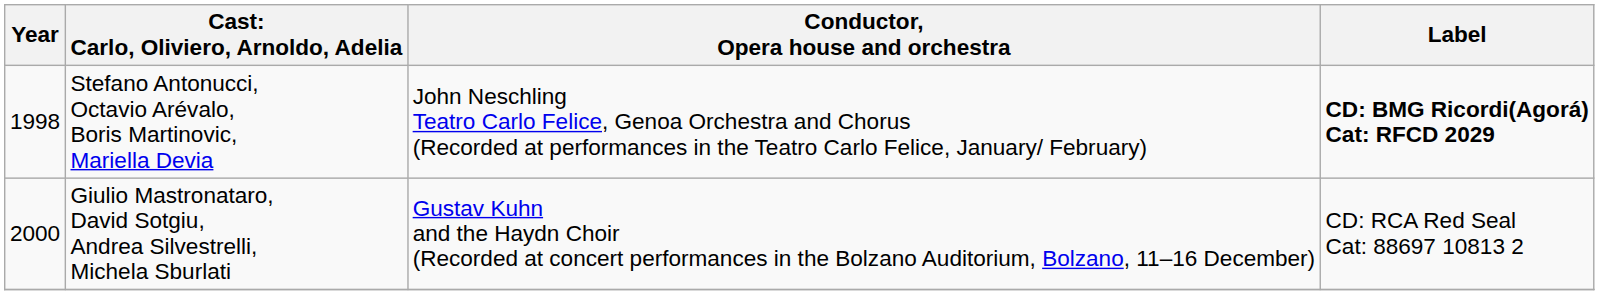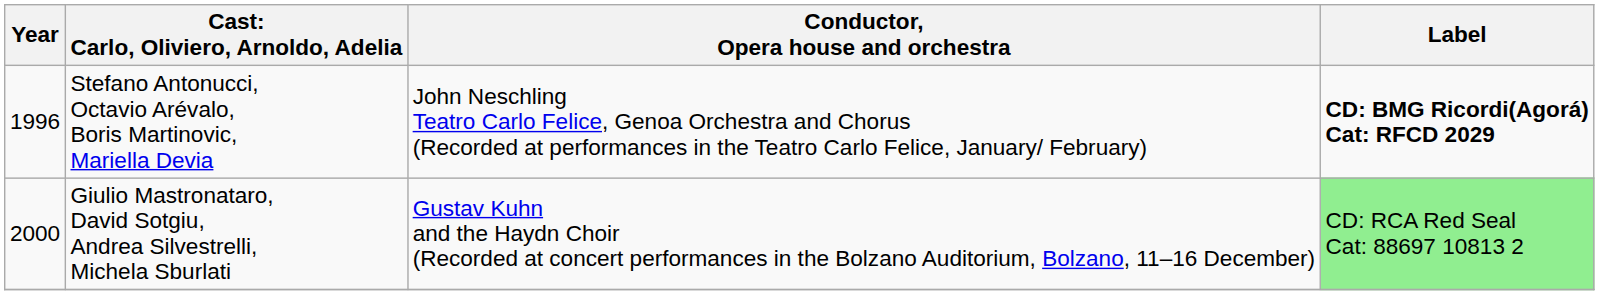(35, 121) 1998 -> (35, 121) 1996
(1425, 233) no background -> (1425, 233) lightgreen background
